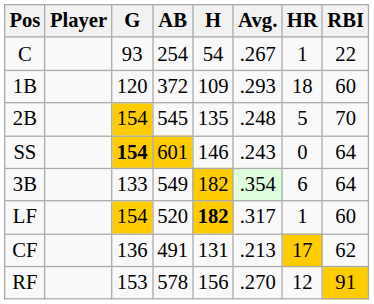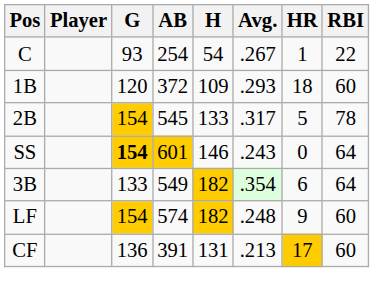(213, 119) 135 -> (213, 119) 133
(258, 119) .248 -> (258, 119) .317
(346, 119) 70 -> (346, 119) 78
(173, 217) 520 -> (173, 217) 574
(213, 217) bold -> (213, 217) normal
(258, 217) .317 -> (258, 217) .248
(302, 217) 1 -> (302, 217) 9
(173, 250) 491 -> (173, 250) 391
(346, 250) 62 -> (346, 250) 60
- row: (25, 282)
